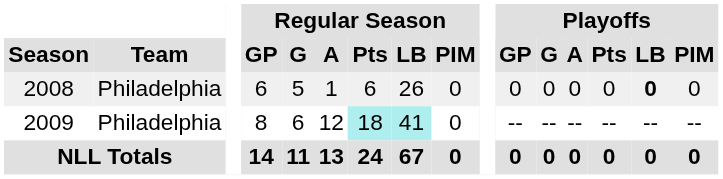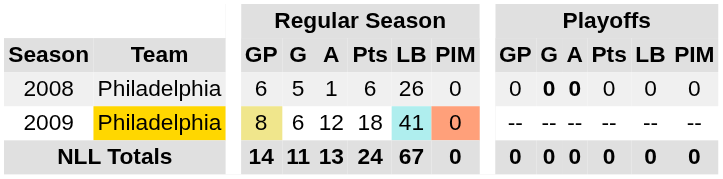(549, 88) normal -> (549, 88) bold
(575, 88) normal -> (575, 88) bold
(650, 88) bold -> (650, 88) normal
(160, 123) no background -> (160, 123) gold background
(261, 123) no background -> (261, 123) khaki background
(370, 123) paleturquoise background -> (370, 123) no background
(455, 123) no background -> (455, 123) lightsalmon background
